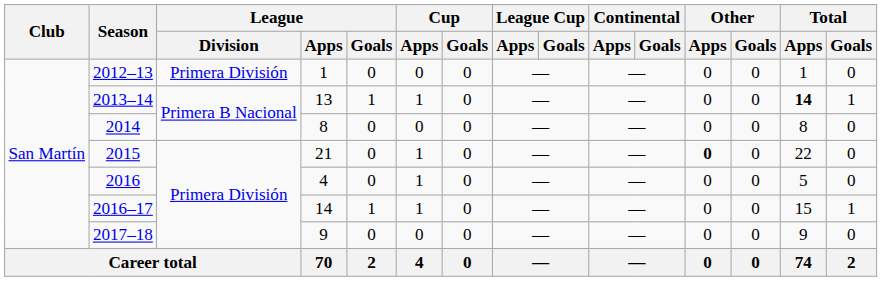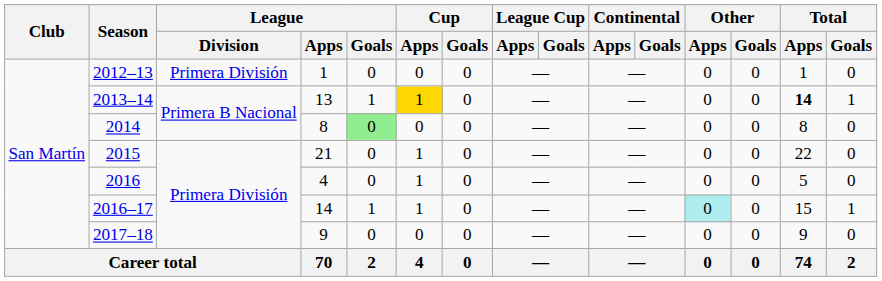(419, 99) no background -> (419, 99) gold background
(371, 126) no background -> (371, 126) lightgreen background
(708, 153) bold -> (708, 153) normal
(708, 208) no background -> (708, 208) paleturquoise background
